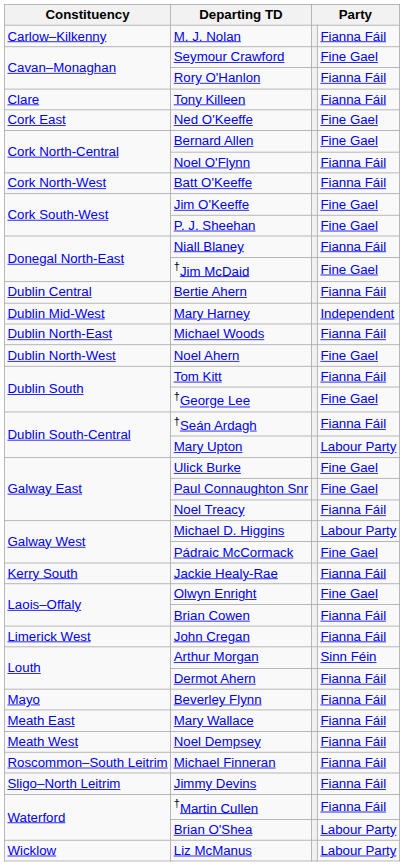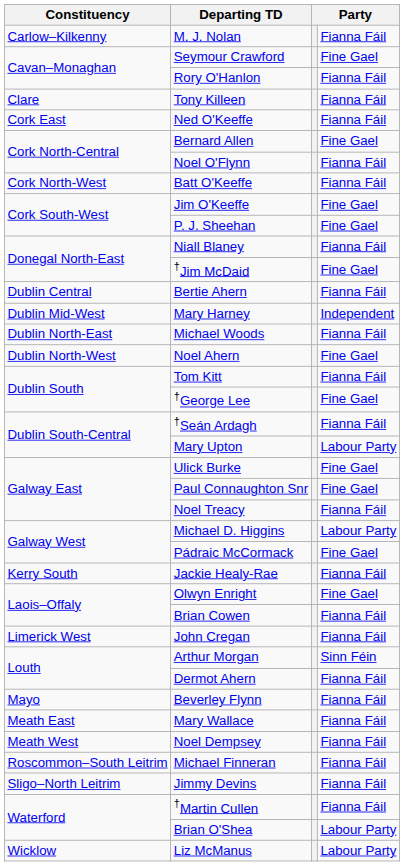(349, 120) Fine Gael -> (353, 120) Fianna Fáil
